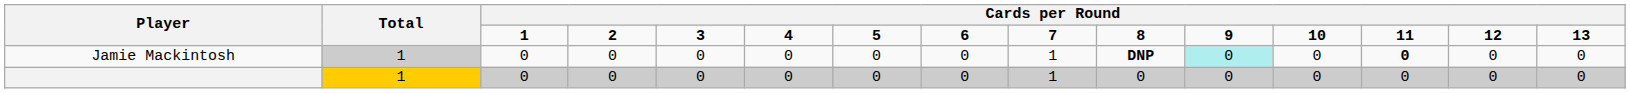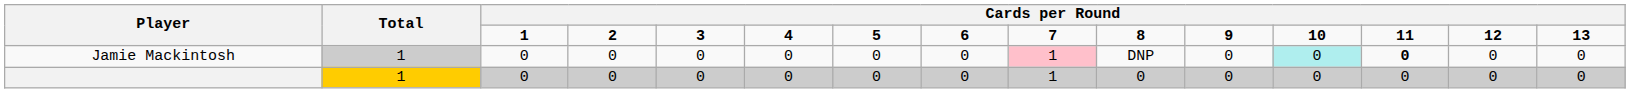(1053, 56) no background -> (1053, 56) pink background
(1141, 56) bold -> (1141, 56) normal
(1229, 56) paleturquoise background -> (1229, 56) no background
(1317, 56) no background -> (1317, 56) paleturquoise background
